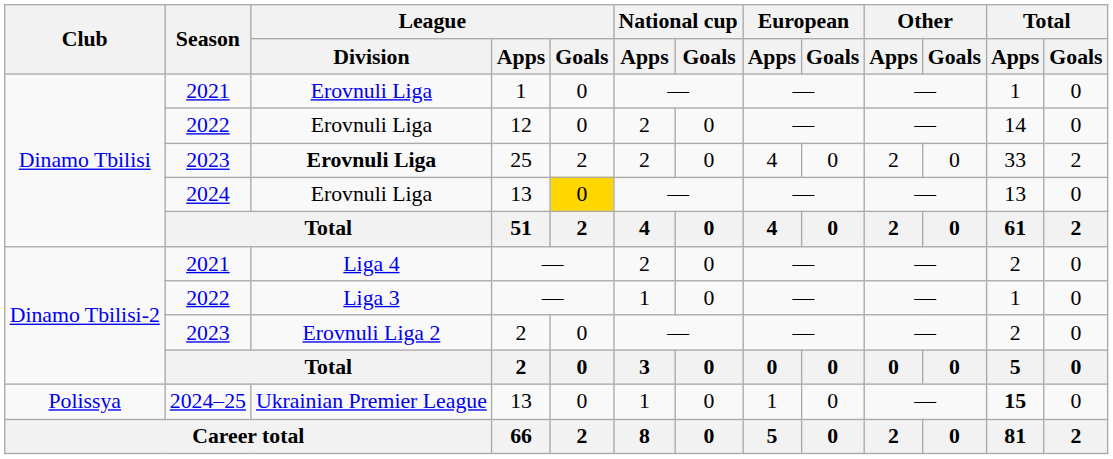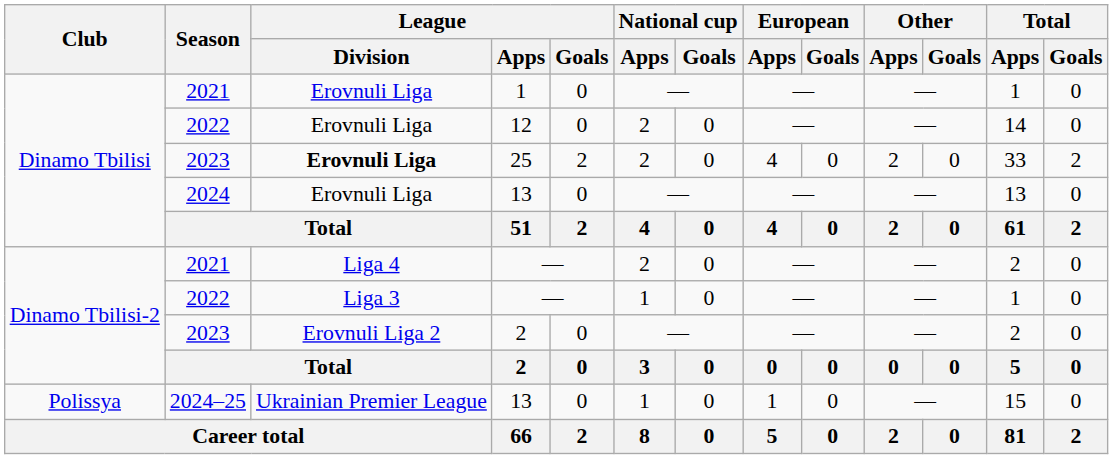(582, 194) gold background -> (582, 194) no background
(1015, 401) bold -> (1015, 401) normal
